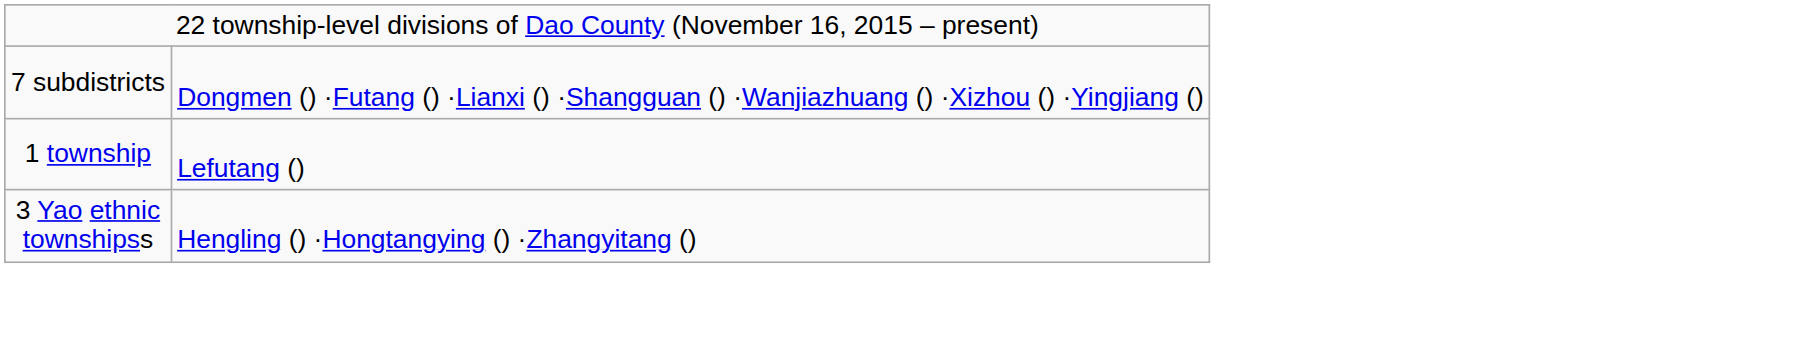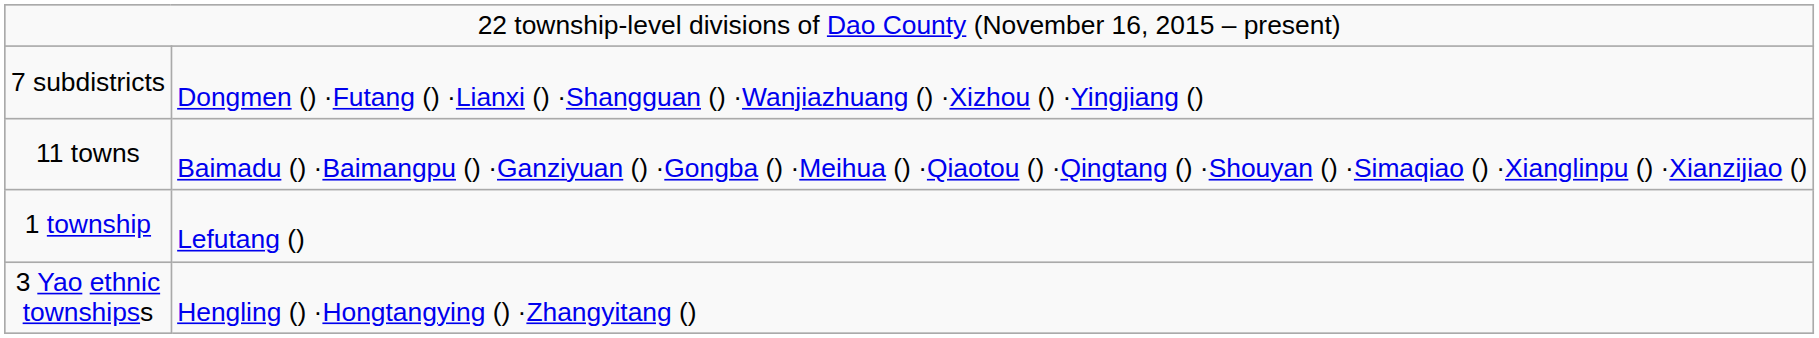+ row: (88, 153)
